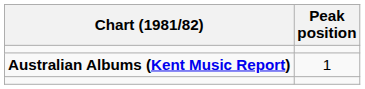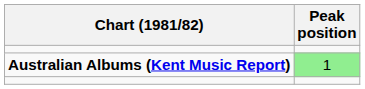(327, 64) no background -> (327, 64) lightgreen background
